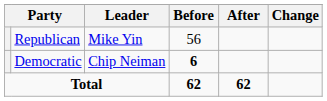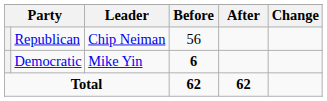(115, 38) Mike Yin -> (127, 38) Chip Neiman
(127, 61) Chip Neiman -> (115, 61) Mike Yin
